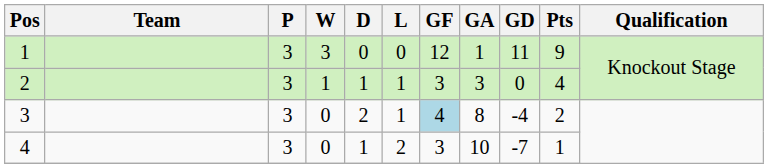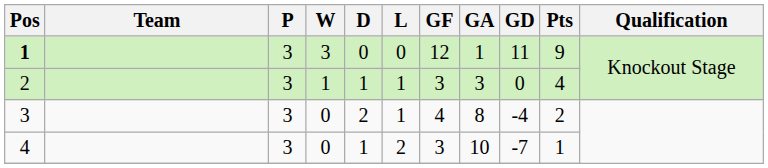(25, 52) normal -> (25, 52) bold
(439, 115) lightblue background -> (439, 115) no background
